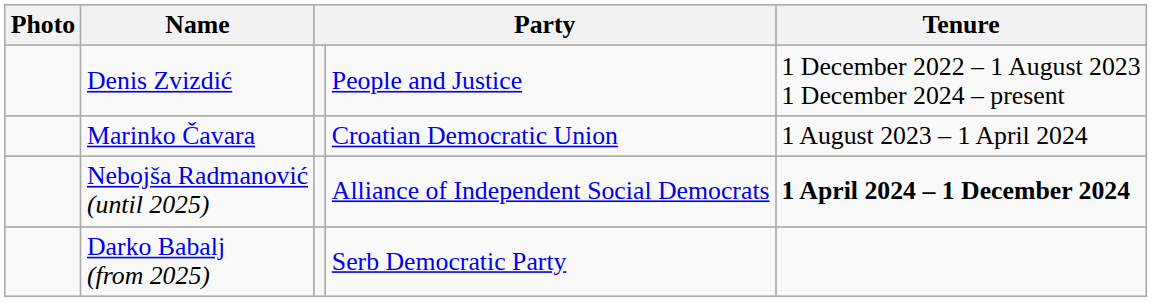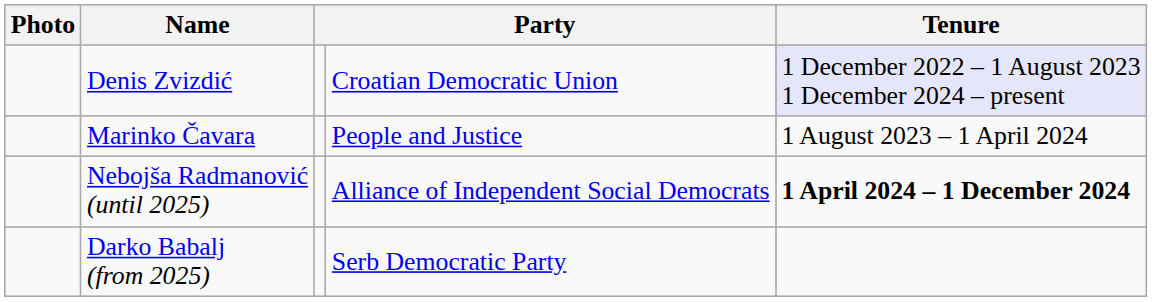(427, 80) People and Justice -> (475, 80) Croatian Democratic Union
(961, 80) no background -> (961, 80) lavender background
(475, 135) Croatian Democratic Union -> (427, 135) People and Justice
